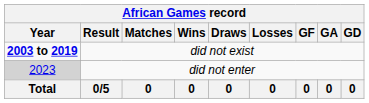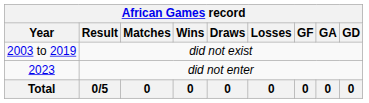(42, 51) bold -> (42, 51) normal
(42, 70) lightgrey background -> (42, 70) no background
